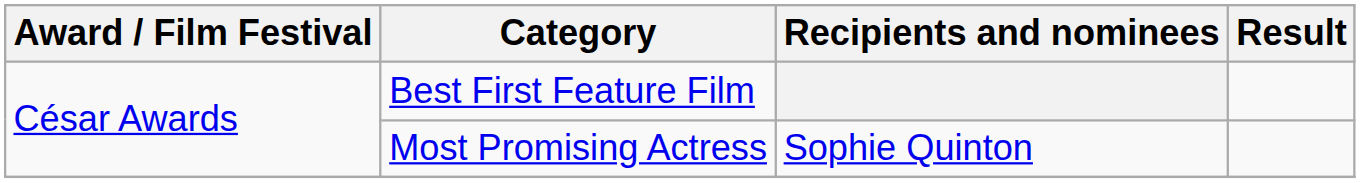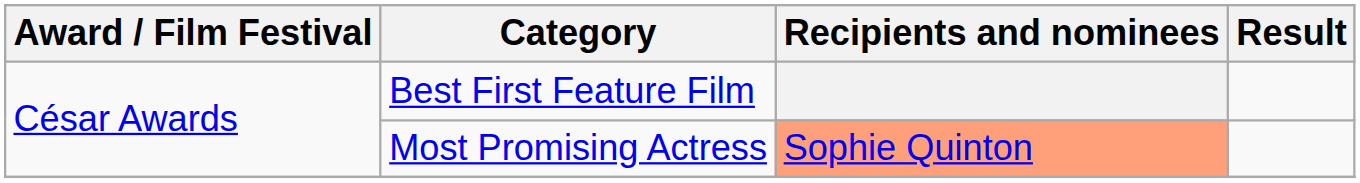(908, 147) no background -> (908, 147) lightsalmon background
